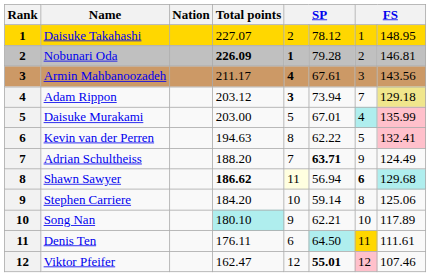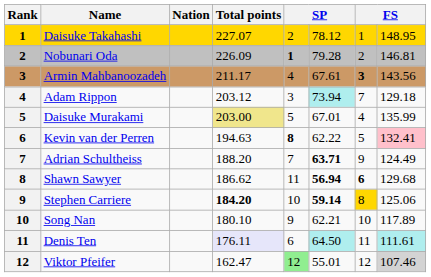(234, 55) bold -> (234, 55) normal
(290, 76) bold -> (290, 76) normal
(361, 76) normal -> (361, 76) bold
(290, 96) bold -> (290, 96) normal
(327, 96) no background -> (327, 96) paleturquoise background
(398, 96) khaki background -> (398, 96) no background
(234, 117) no background -> (234, 117) khaki background
(361, 117) paleturquoise background -> (361, 117) no background
(398, 117) pink background -> (398, 117) no background
(290, 138) normal -> (290, 138) bold
(234, 179) bold -> (234, 179) normal
(293, 179) lightyellow background -> (293, 179) no background
(327, 179) normal -> (327, 179) bold
(398, 179) paleturquoise background -> (398, 179) no background
(234, 199) normal -> (234, 199) bold
(327, 199) normal -> (327, 199) bold
(361, 199) no background -> (361, 199) gold background
(234, 220) paleturquoise background -> (234, 220) no background
(233, 240) no background -> (233, 240) lavender background
(364, 240) gold background -> (364, 240) no background
(397, 240) no background -> (397, 240) paleturquoise background
(294, 261) no background -> (294, 261) lightgreen background
(327, 261) bold -> (327, 261) normal
(364, 261) pink background -> (364, 261) no background
(398, 261) no background -> (398, 261) lightgrey background
